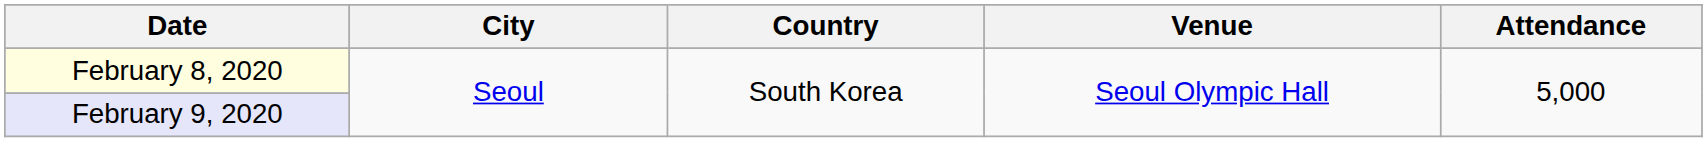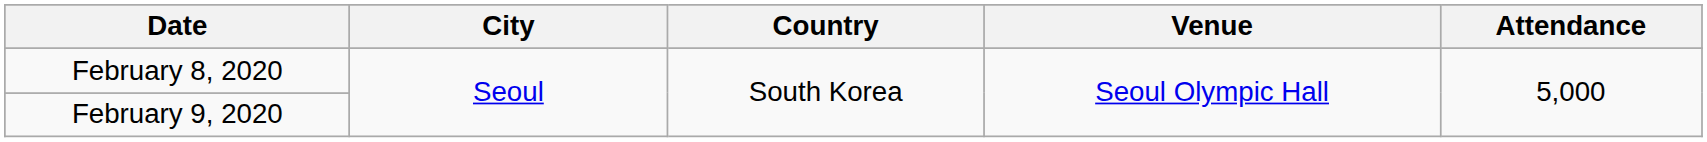(177, 70) lightyellow background -> (177, 70) no background
(177, 114) lavender background -> (177, 114) no background
